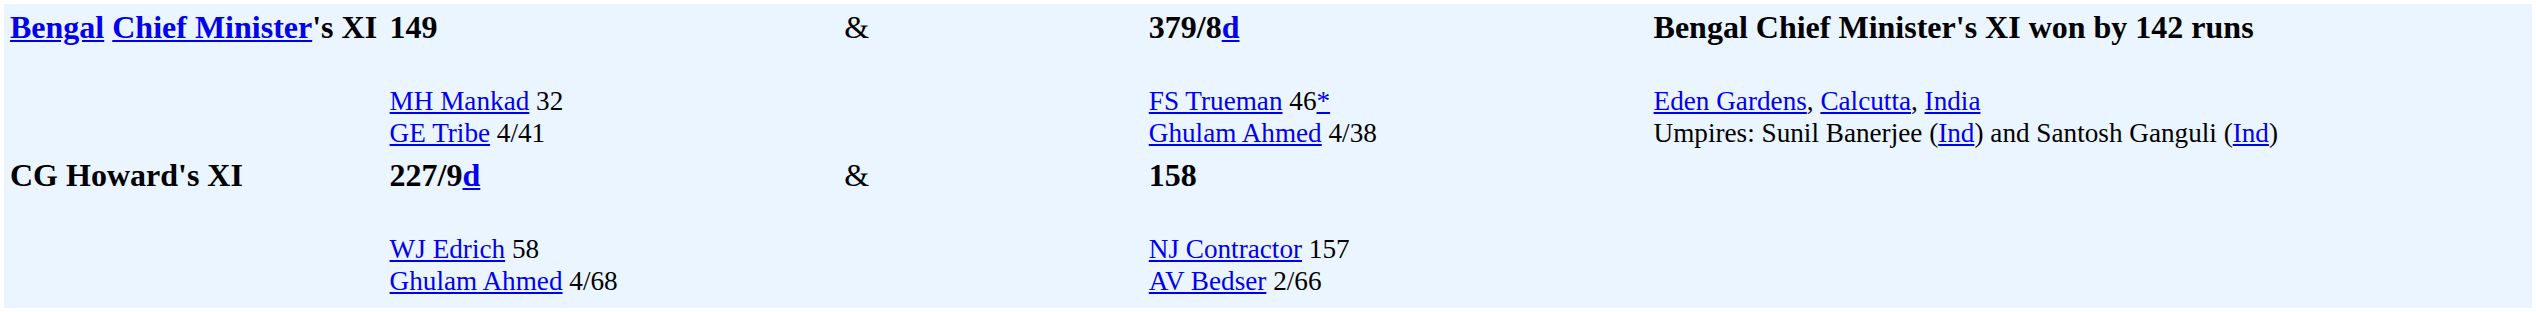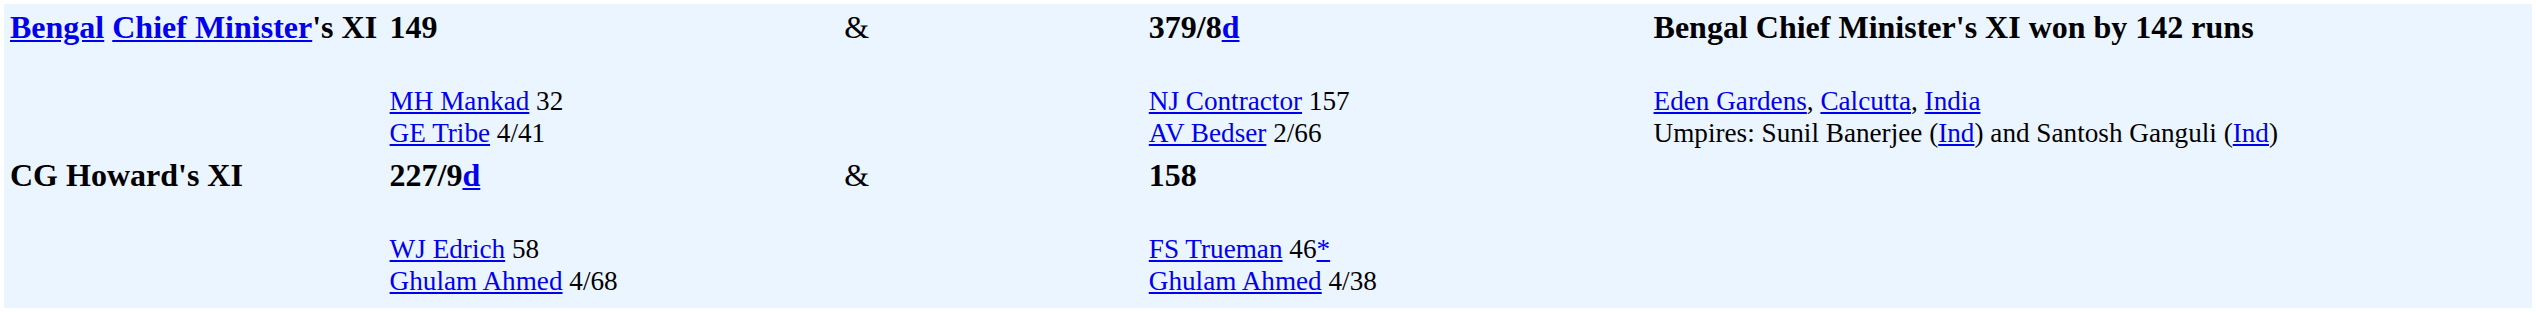(1263, 117) FS Trueman 46* Ghulam Ahmed 4/38 -> (1249, 117) NJ Contractor 157 AV Bedser 2/66
(1249, 265) NJ Contractor 157 AV Bedser 2/66 -> (1263, 265) FS Trueman 46* Ghulam Ahmed 4/38
